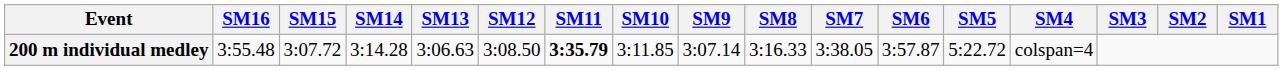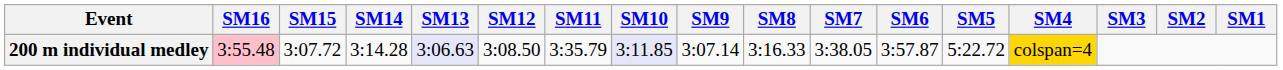(246, 49) no background -> (246, 49) pink background
(445, 49) no background -> (445, 49) lavender background
(579, 49) bold -> (578, 49) normal
(645, 49) no background -> (644, 49) lavender background
(1054, 49) no background -> (1053, 49) gold background
